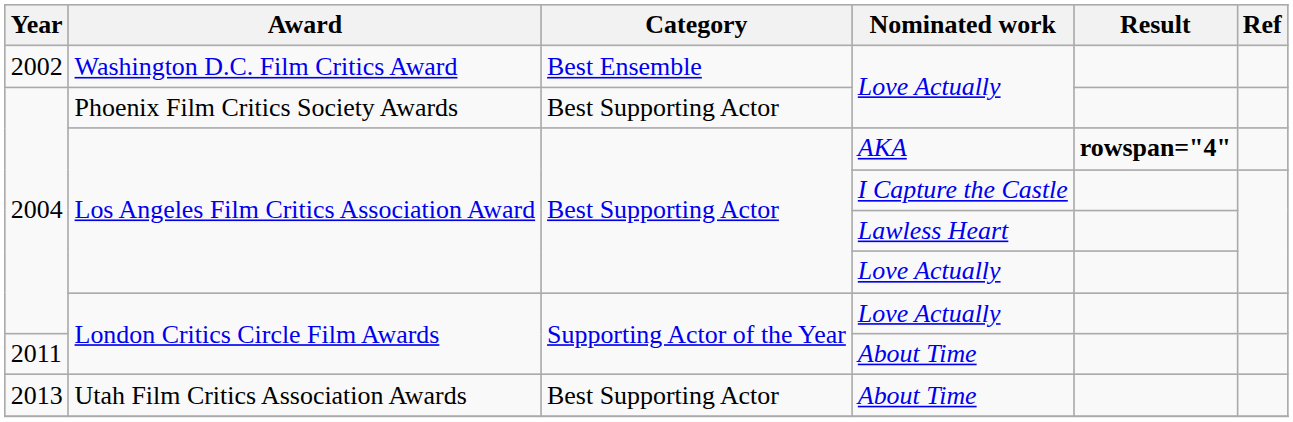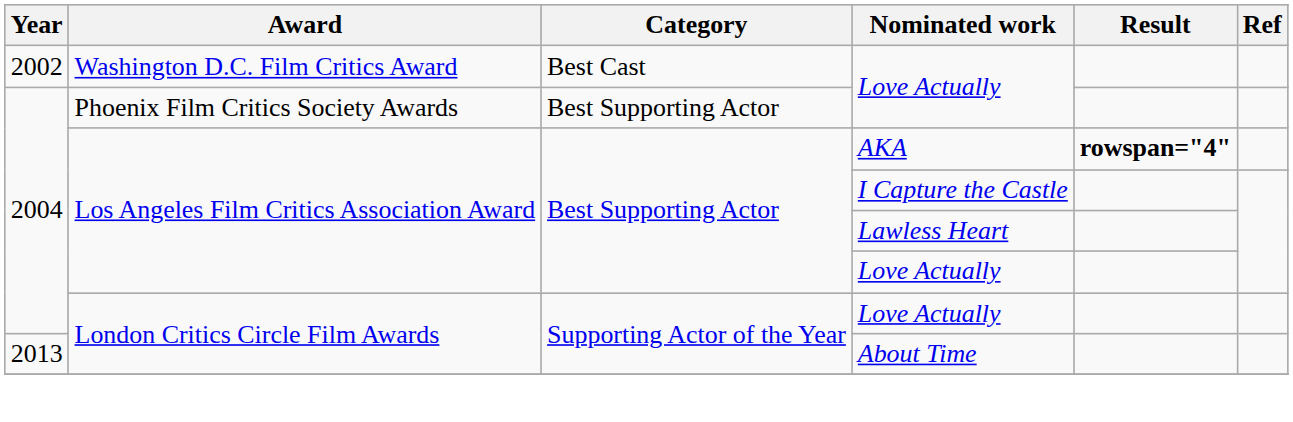(624, 66) Best Ensemble -> (596, 66) Best Cast
(36, 353) 2011 -> (37, 353) 2013
- row: (271, 395)
